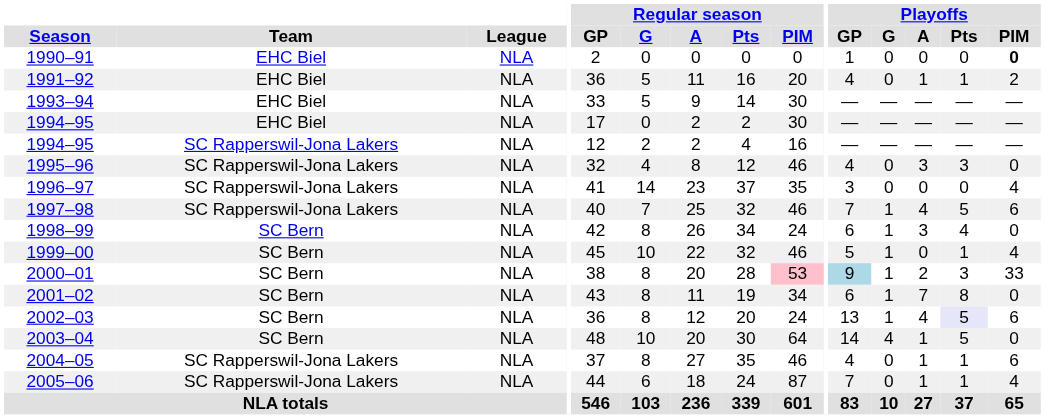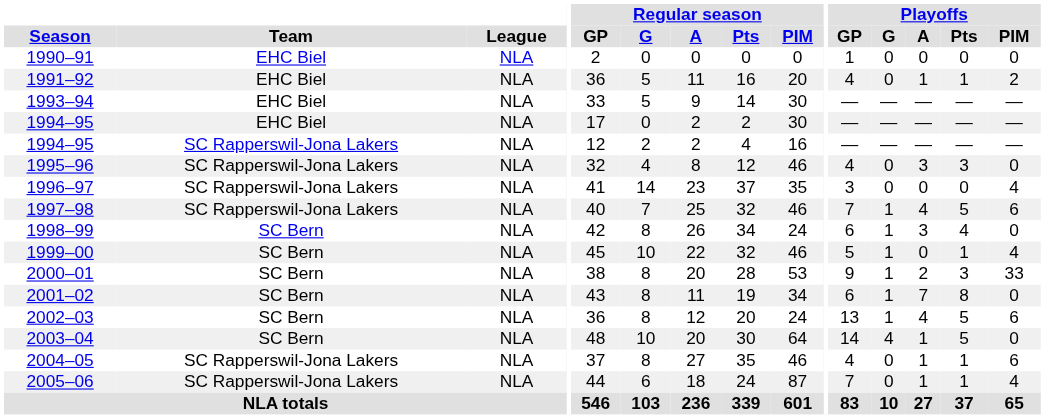(1014, 57) bold -> (1014, 57) normal
(798, 273) pink background -> (798, 273) no background
(850, 273) lightblue background -> (850, 273) no background
(964, 317) lavender background -> (964, 317) no background
